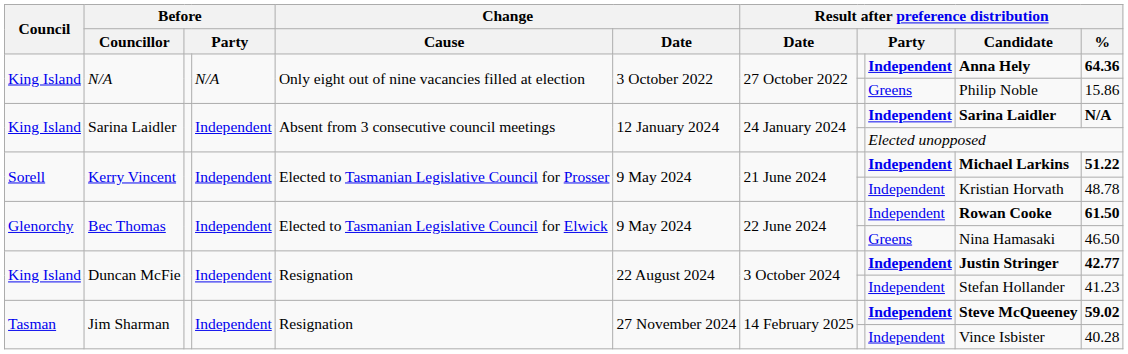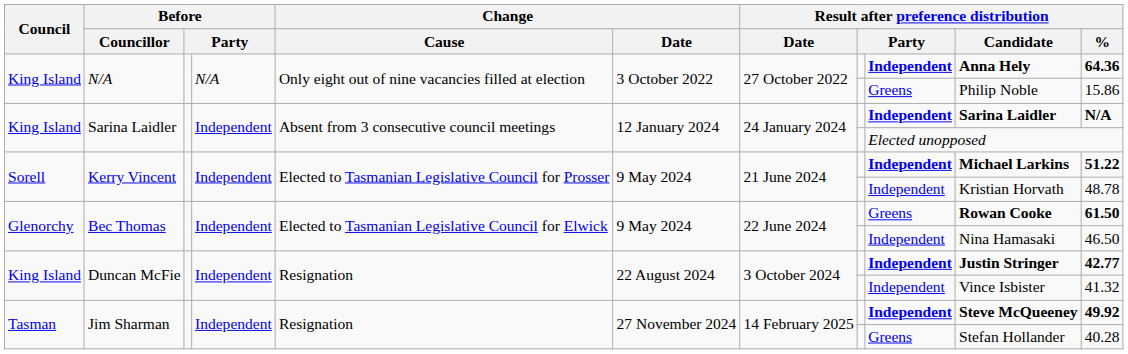(907, 213) Independent -> (890, 213) Greens
(890, 238) Greens -> (907, 238) Independent
(1012, 287) Stefan Hollander -> (1002, 287) Vince Isbister
(1102, 287) 41.23 -> (1102, 287) 41.32
(1102, 312) 59.02 -> (1102, 312) 49.92
(907, 336) Independent -> (890, 336) Greens
(1002, 336) Vince Isbister -> (1012, 336) Stefan Hollander
